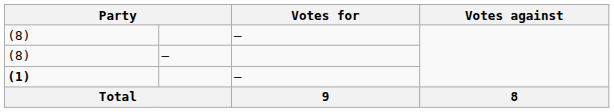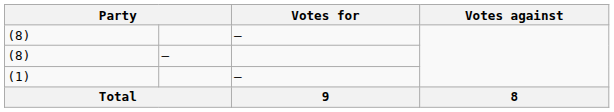(19, 76) bold -> (19, 76) normal
